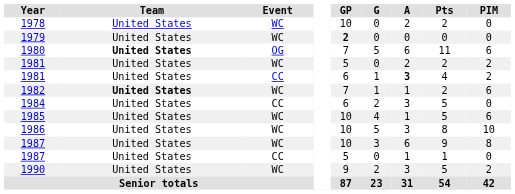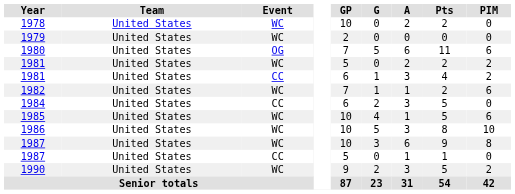(346, 37) bold -> (346, 37) normal
(152, 50) bold -> (152, 50) normal
(407, 77) bold -> (407, 77) normal
(152, 90) bold -> (152, 90) normal
